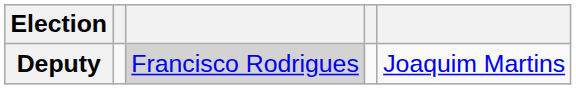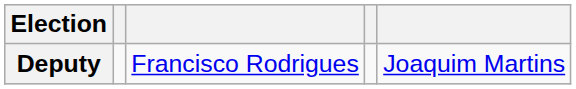(245, 63) lightgrey background -> (245, 63) no background
